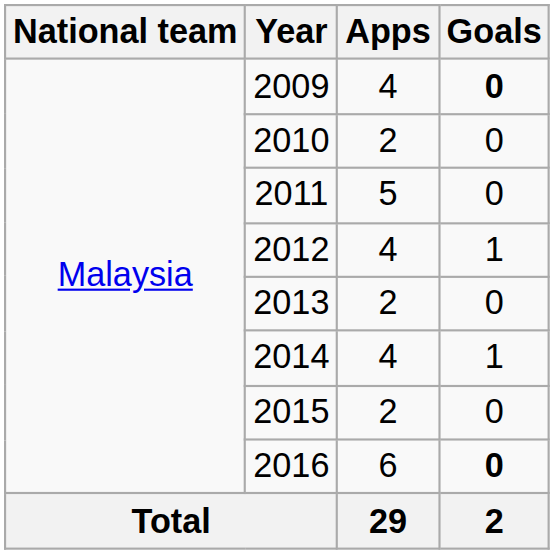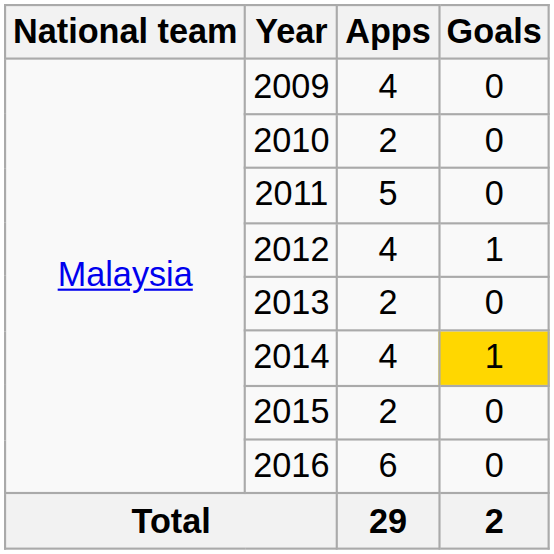(494, 85) bold -> (494, 85) normal
(494, 357) no background -> (494, 357) gold background
(494, 466) bold -> (494, 466) normal
